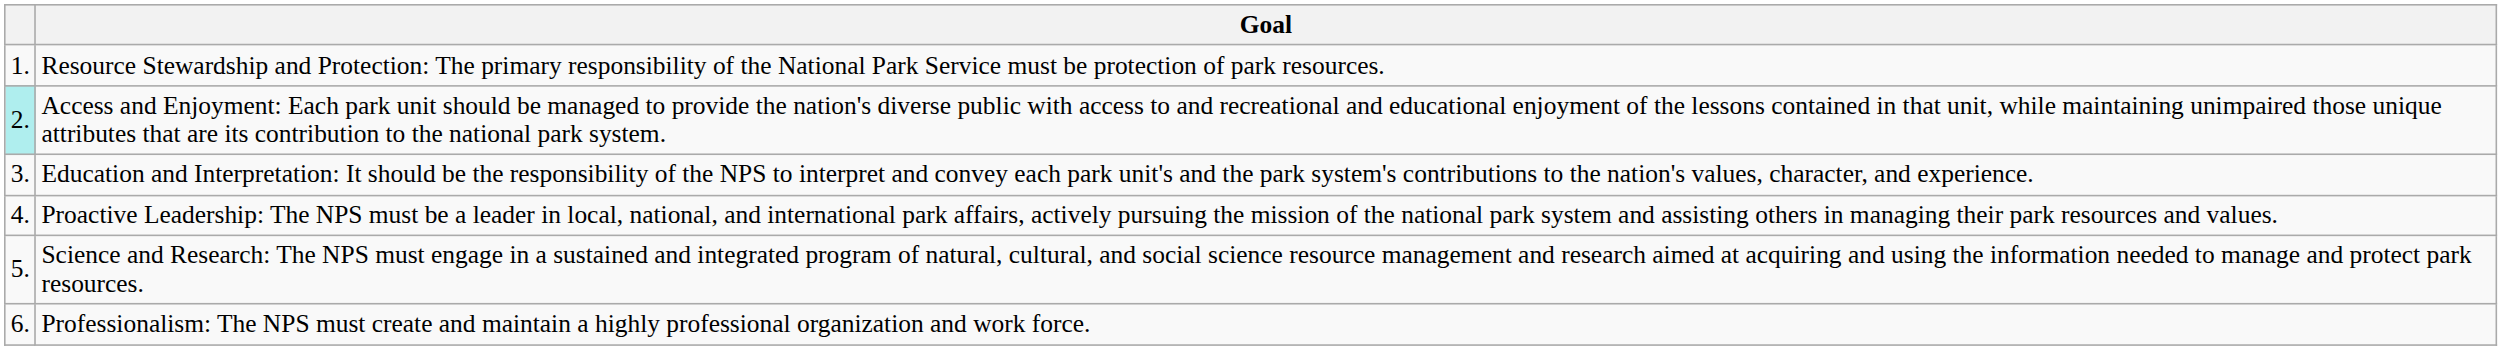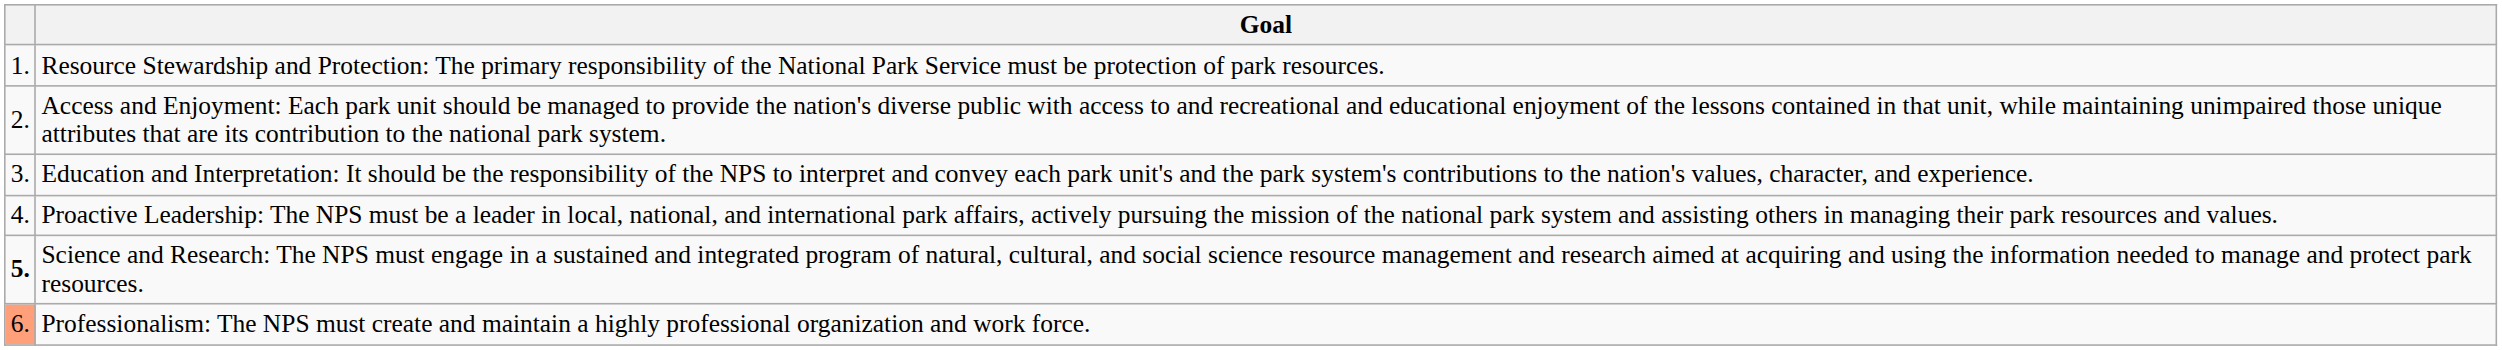(20, 119) paleturquoise background -> (20, 119) no background
(20, 269) normal -> (20, 269) bold
(20, 323) no background -> (20, 323) lightsalmon background
